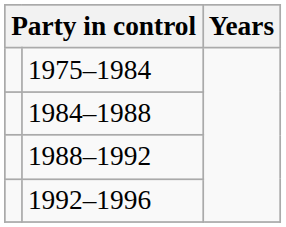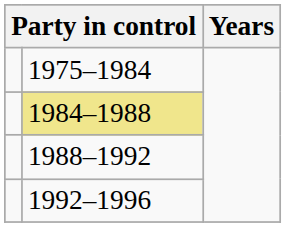(89, 112) no background -> (89, 112) khaki background
